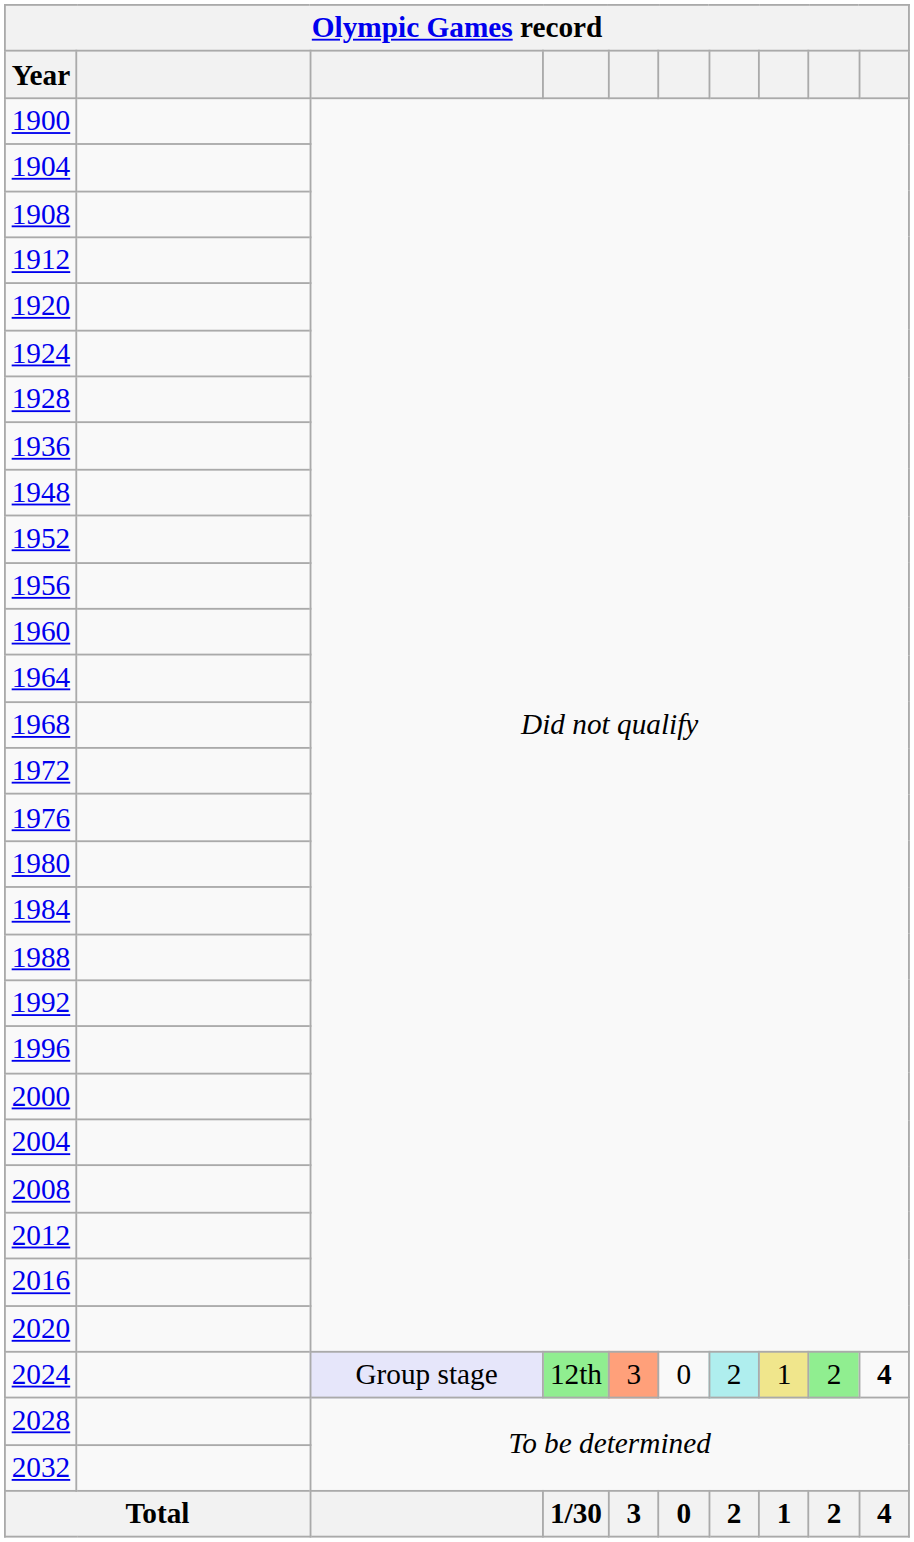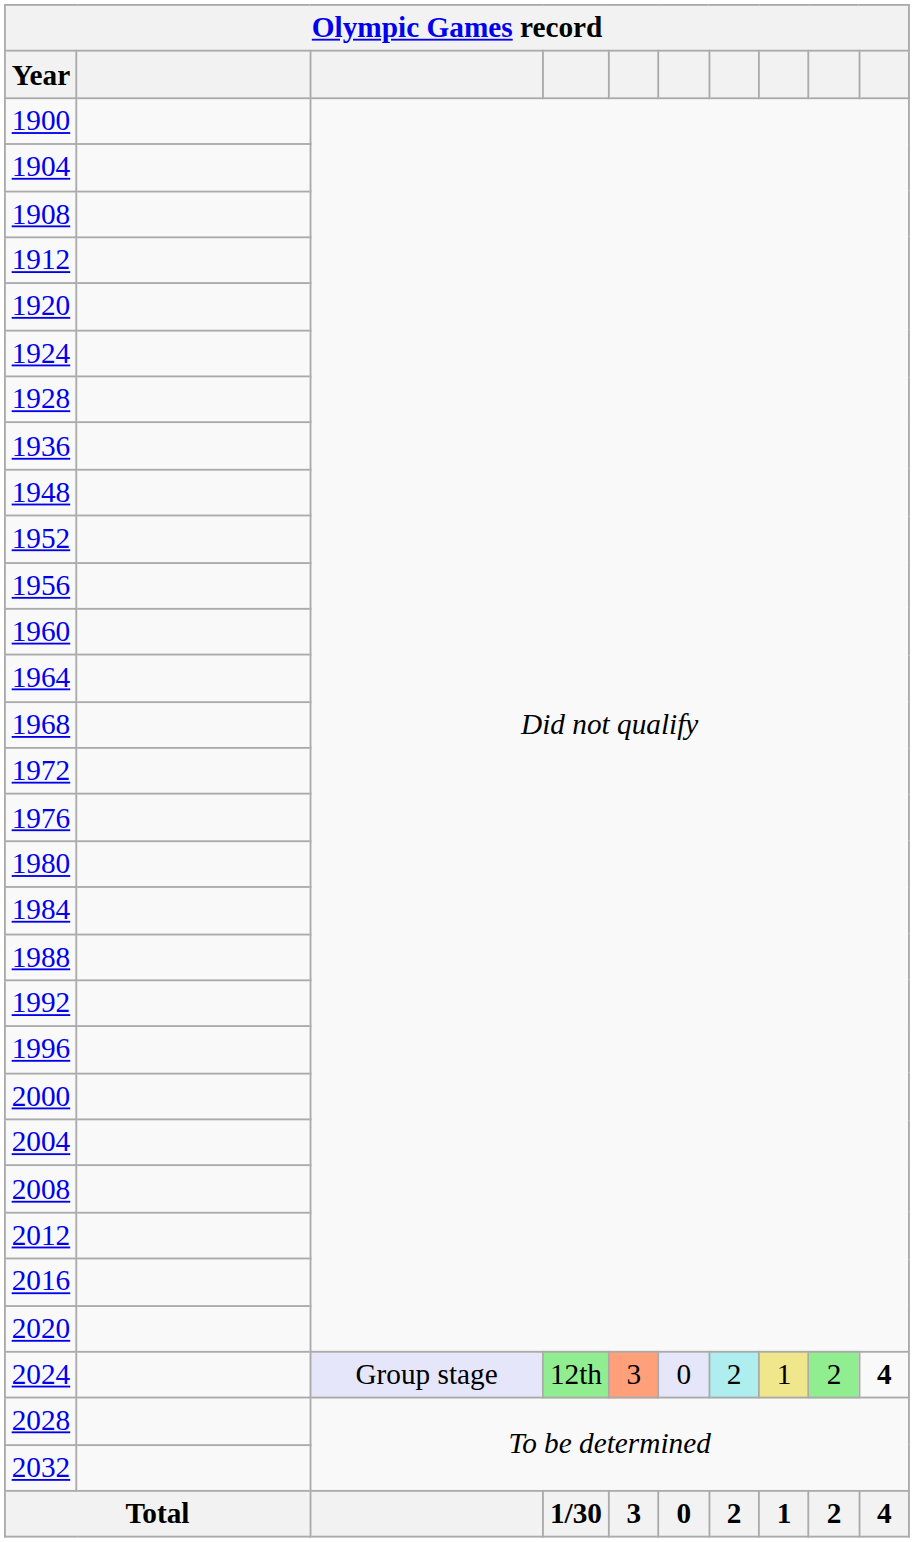(684, 1374) no background -> (684, 1374) lavender background
